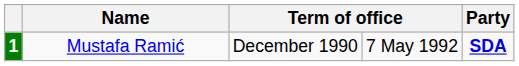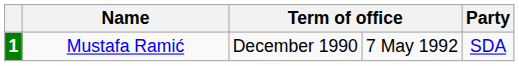(488, 46) bold -> (488, 46) normal
